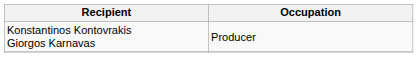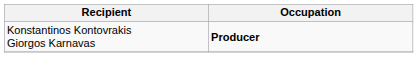(233, 36) normal -> (235, 36) bold
